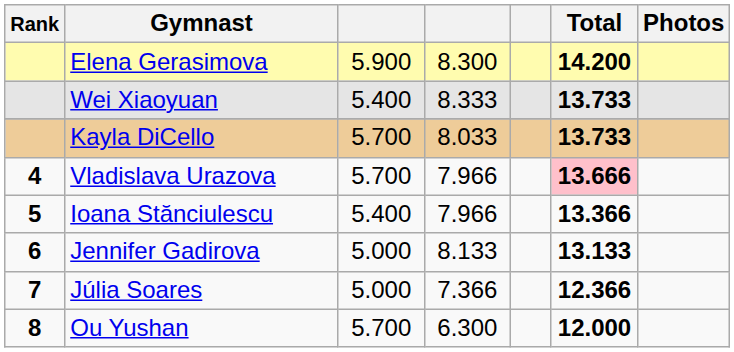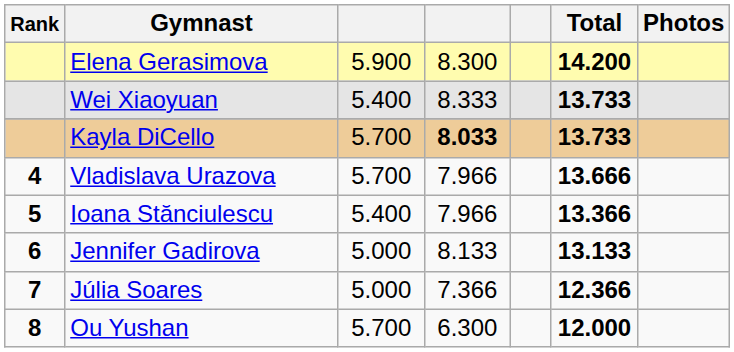(467, 137) normal -> (467, 137) bold
(594, 175) pink background -> (594, 175) no background
